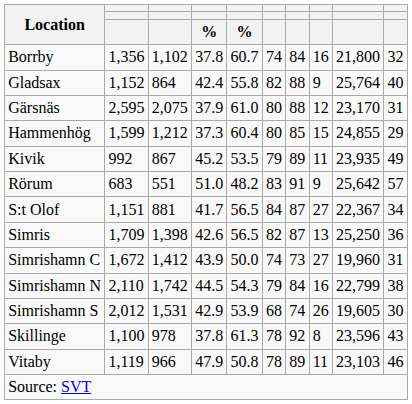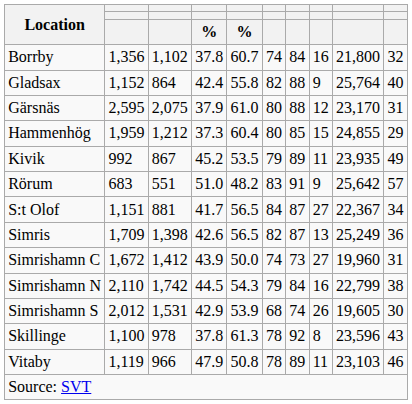(126, 133) 1,599 -> (126, 133) 1,959
(358, 234) 25,250 -> (358, 234) 25,249
